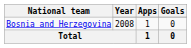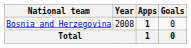(147, 24) normal -> (147, 24) bold
